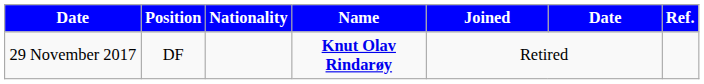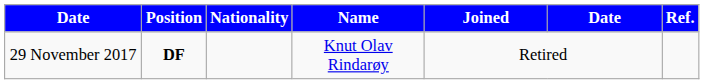(173, 55) normal -> (174, 55) bold
(359, 55) bold -> (358, 55) normal
